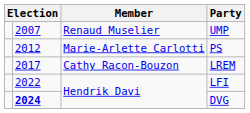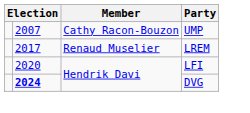(112, 30) Renaud Muselier -> (121, 30) Cathy Racon-Bouzon
- row: (216, 48)
(121, 65) Cathy Racon-Bouzon -> (112, 48) Renaud Muselier
(28, 83) 2022 -> (28, 65) 2020
